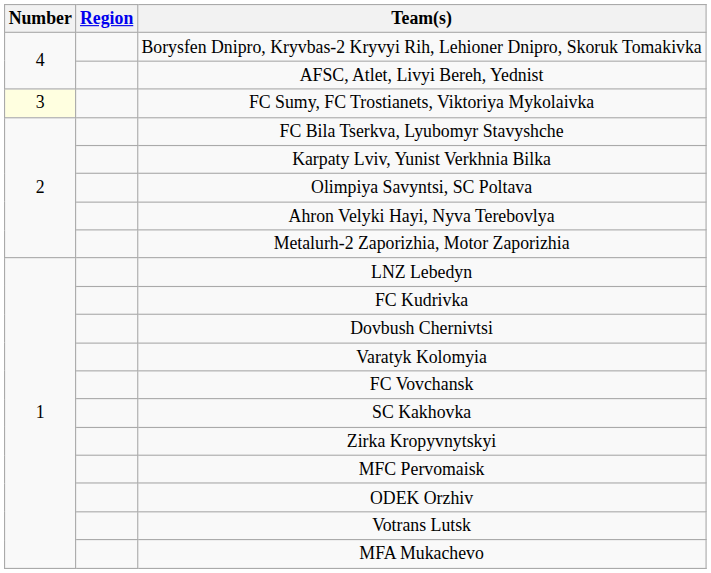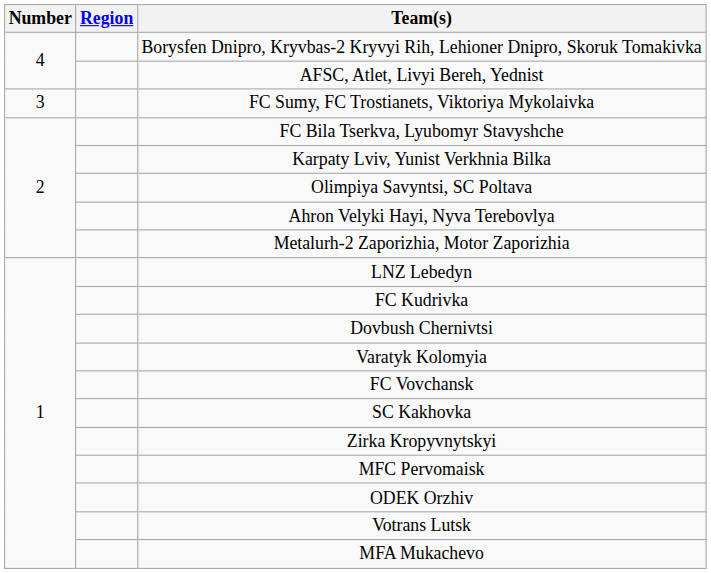(40, 103) lightyellow background -> (40, 103) no background
